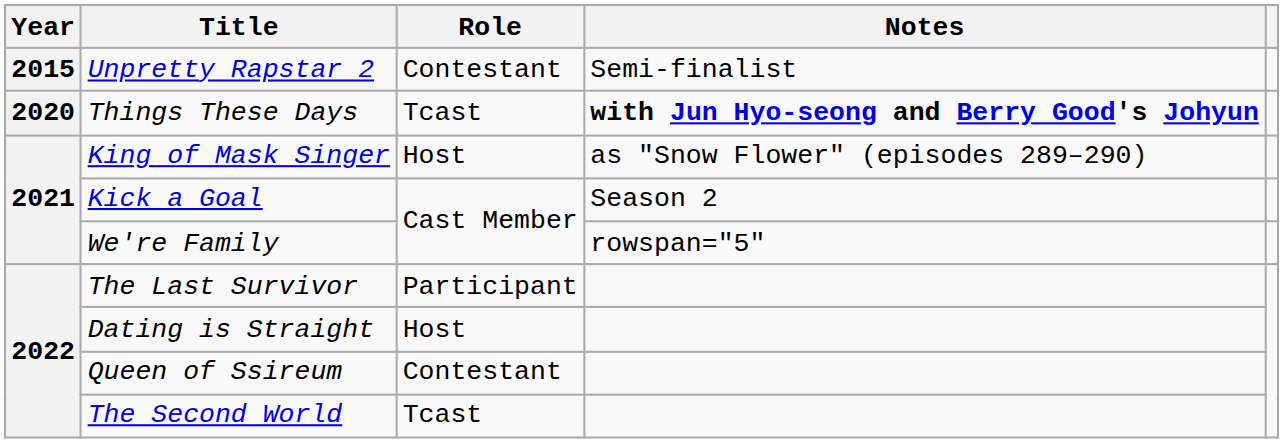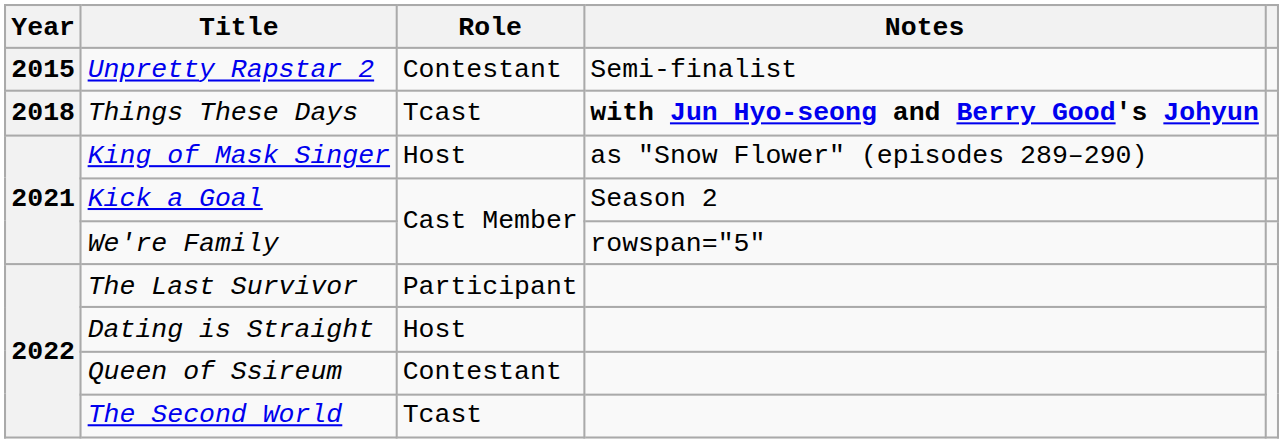(43, 113) 2020 -> (43, 113) 2018
